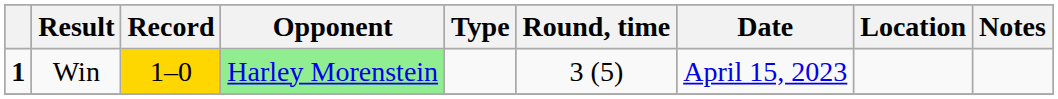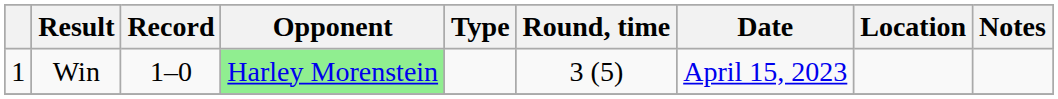(18, 71) bold -> (18, 71) normal
(171, 71) gold background -> (171, 71) no background
